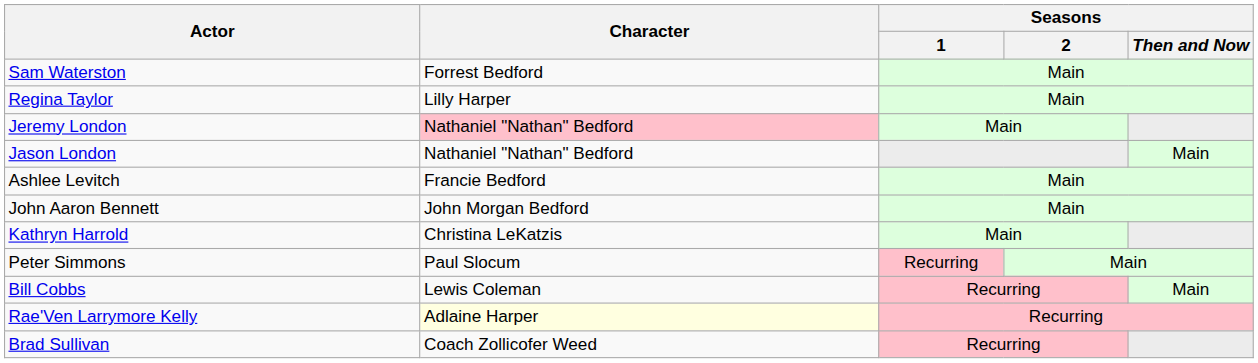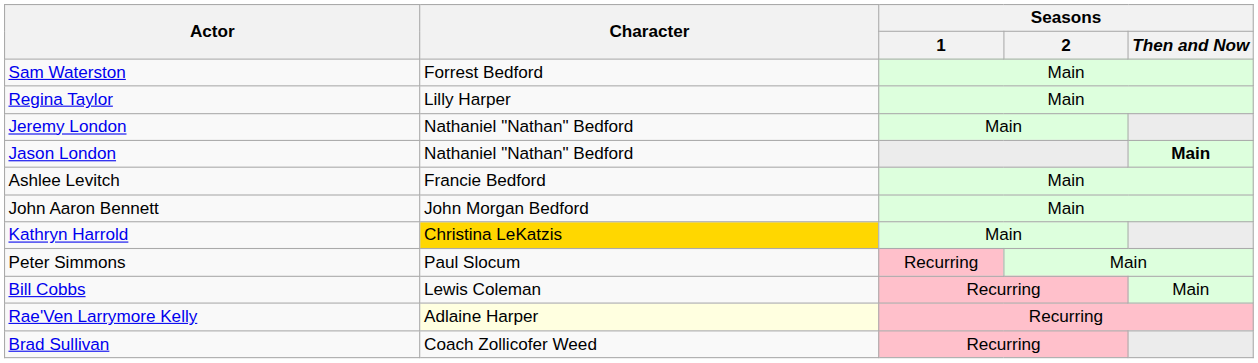(529, 126) pink background -> (529, 126) no background
(1191, 153) normal -> (1191, 153) bold
(493, 235) no background -> (493, 235) gold background
